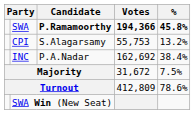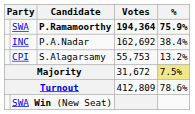(136, 27) 194,366 -> (136, 27) 194,364
(174, 27) 45.8% -> (174, 27) 75.9%
rows swapped: (20, 57) <-> (20, 42)
(171, 72) no background -> (171, 72) khaki background
